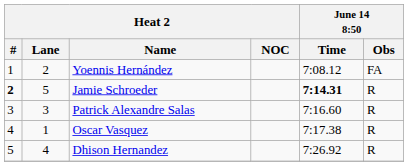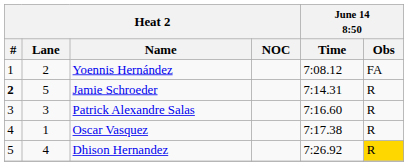(322, 89) bold -> (323, 89) normal
(371, 150) no background -> (371, 150) gold background
